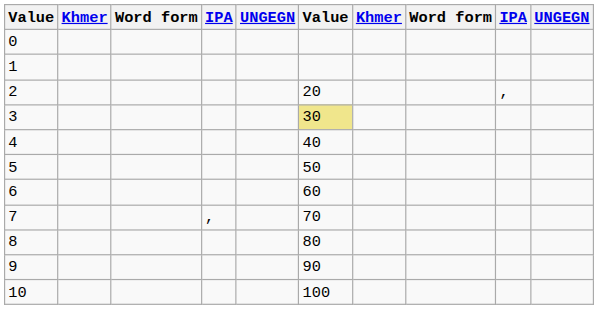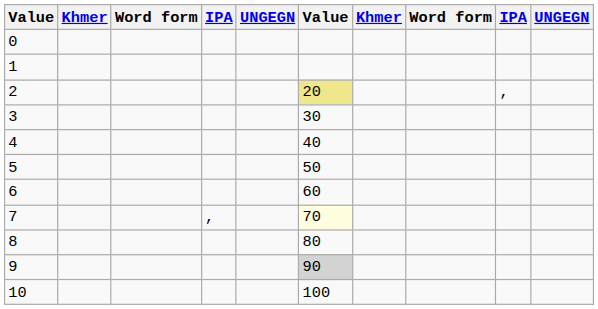(312, 92) no background -> (312, 92) khaki background
(312, 117) khaki background -> (312, 117) no background
(312, 217) no background -> (312, 217) lightyellow background
(312, 267) no background -> (312, 267) lightgrey background
